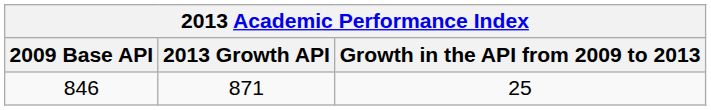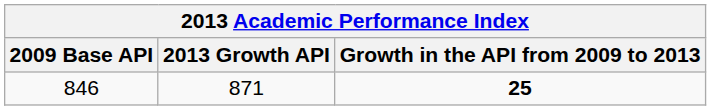(520, 88) normal -> (520, 88) bold
